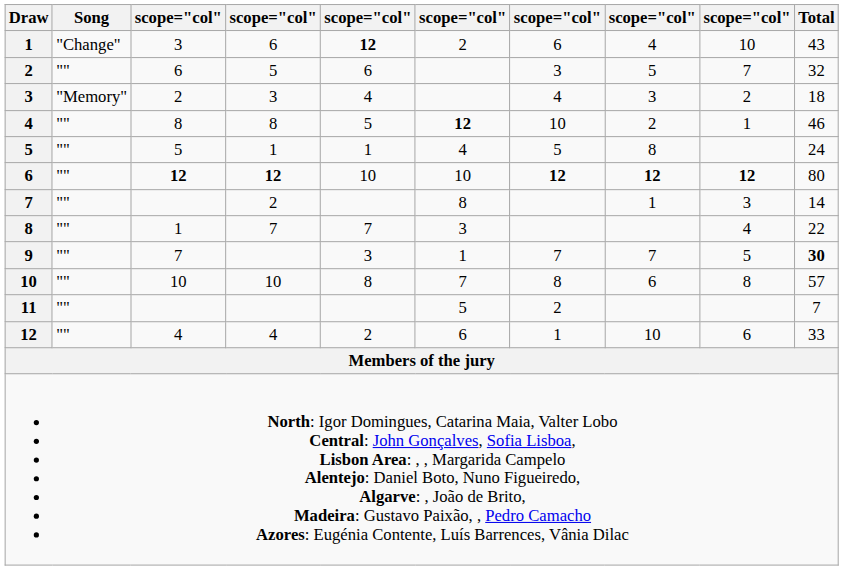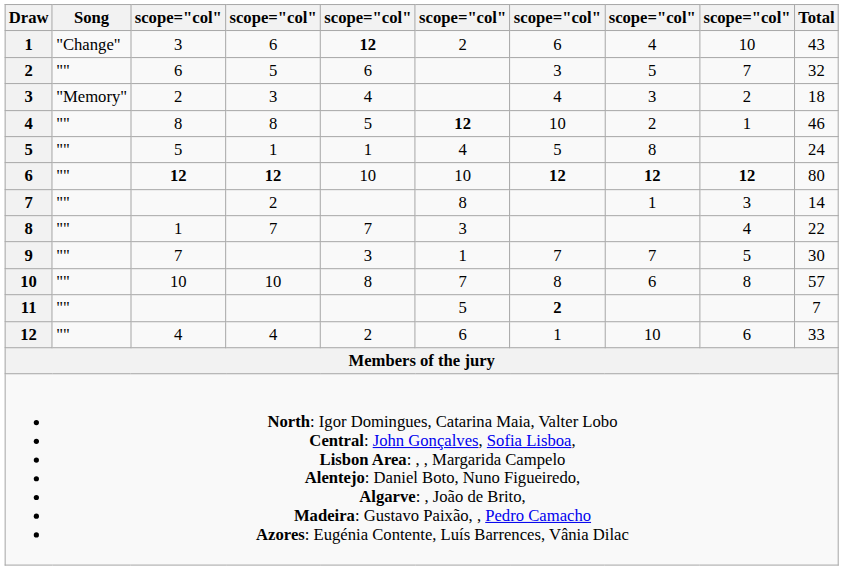(816, 255) bold -> (816, 255) normal
(557, 307) normal -> (557, 307) bold
